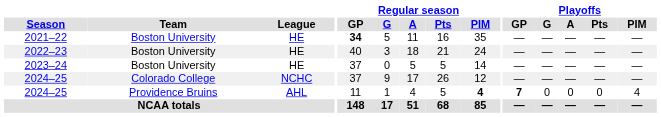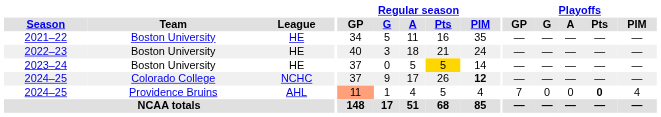(356, 38) bold -> (356, 38) normal
(443, 65) no background -> (443, 65) gold background
(480, 78) normal -> (480, 78) bold
(356, 92) no background -> (356, 92) lightsalmon background
(480, 92) bold -> (480, 92) normal
(519, 92) bold -> (519, 92) normal
(600, 92) normal -> (600, 92) bold
